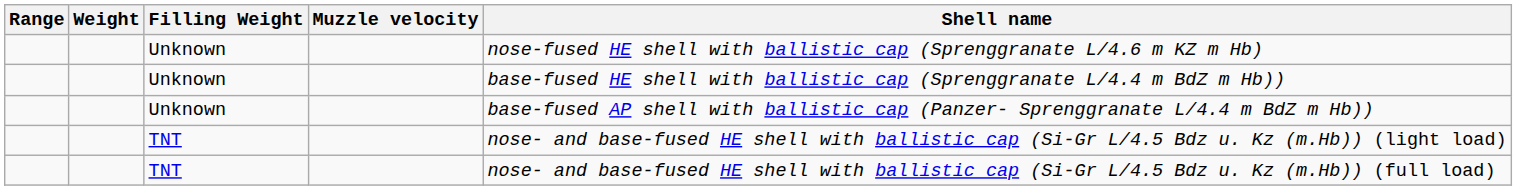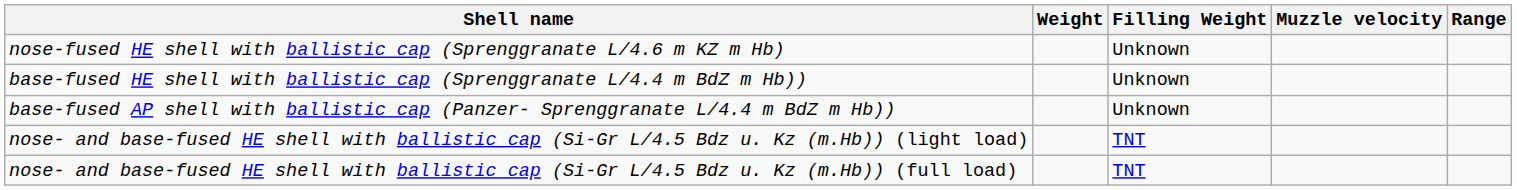columns swapped: (997, 20) <-> (37, 20)
